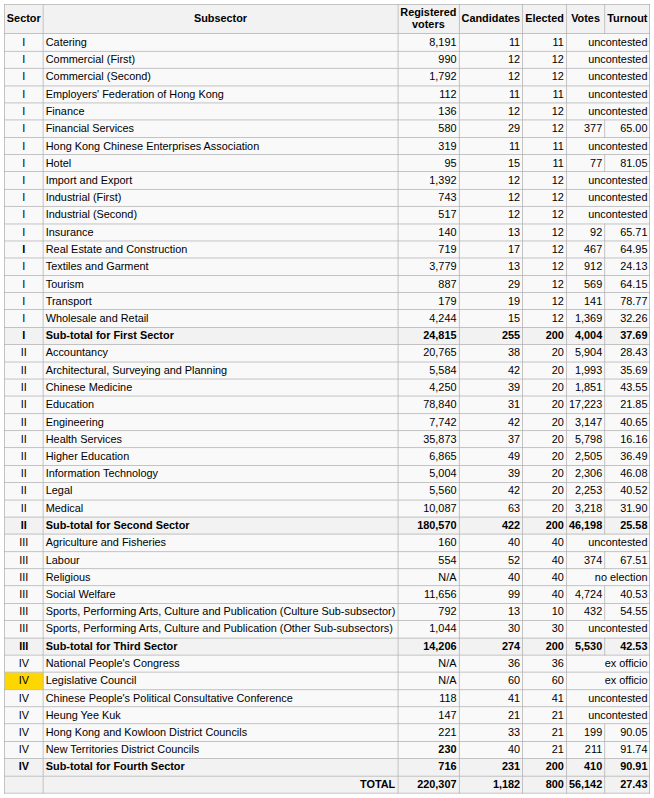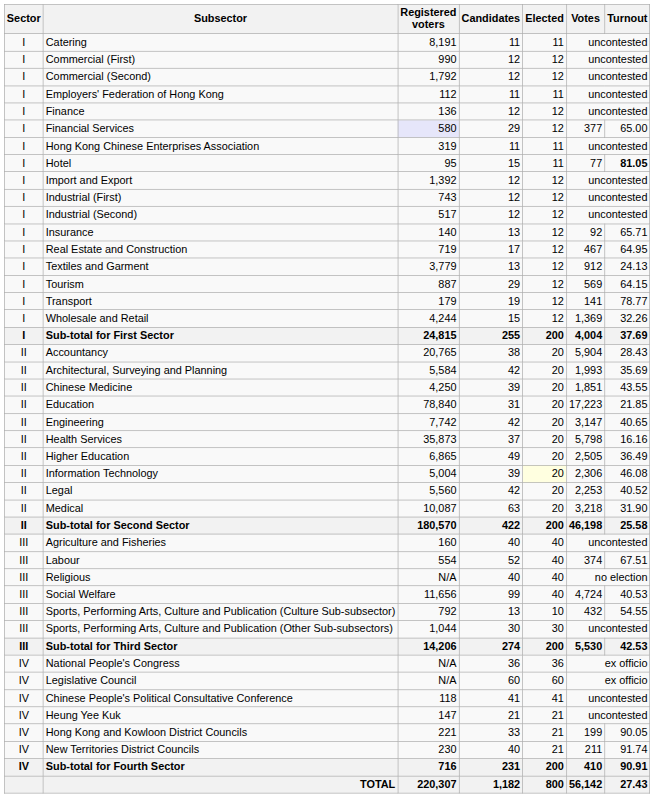(447, 128) no background -> (447, 128) lavender background
(634, 163) normal -> (634, 163) bold
(24, 249) bold -> (24, 249) normal
(558, 473) no background -> (558, 473) lightyellow background
(24, 681) gold background -> (24, 681) no background
(447, 750) bold -> (447, 750) normal
